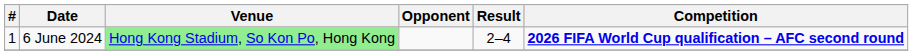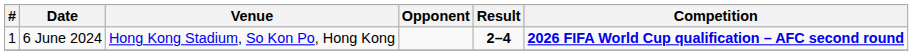(252, 38) lightgreen background -> (252, 38) no background
(499, 38) normal -> (499, 38) bold
